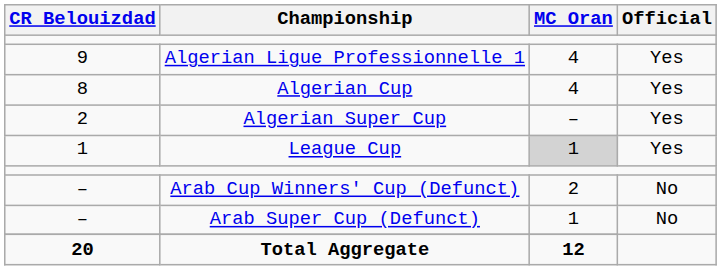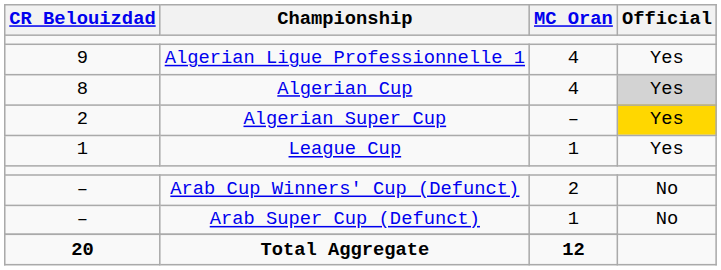(667, 90) no background -> (667, 90) lightgrey background
(667, 120) no background -> (667, 120) gold background
(573, 151) lightgrey background -> (573, 151) no background
